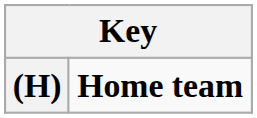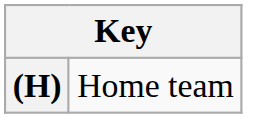(160, 84) bold -> (155, 84) normal
